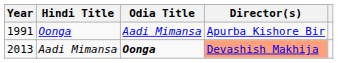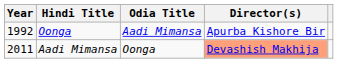(20, 31) 1991 -> (20, 31) 1992
(20, 49) 2013 -> (20, 49) 2011
(139, 49) bold -> (139, 49) normal
